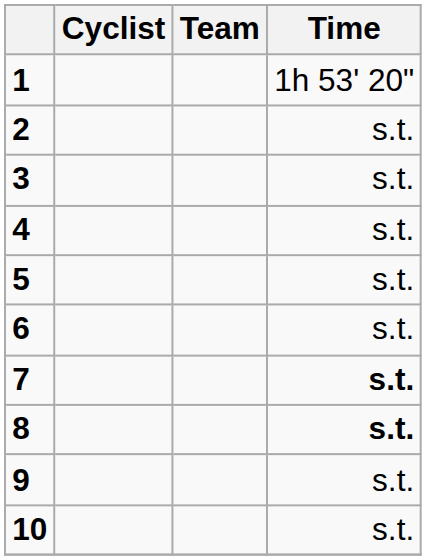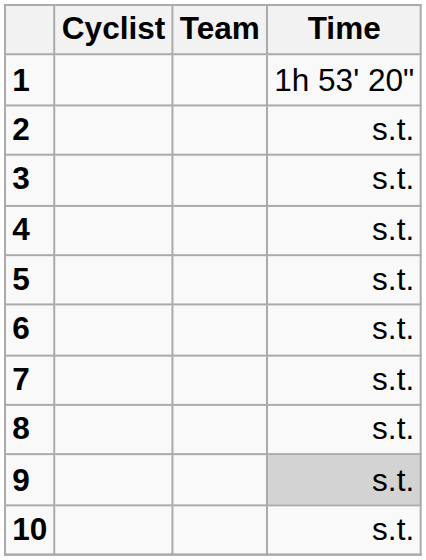(391, 379) bold -> (393, 379) normal
(391, 429) bold -> (393, 429) normal
(393, 479) no background -> (393, 479) lightgrey background
